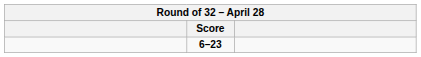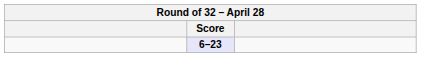(210, 45) no background -> (210, 45) lavender background
